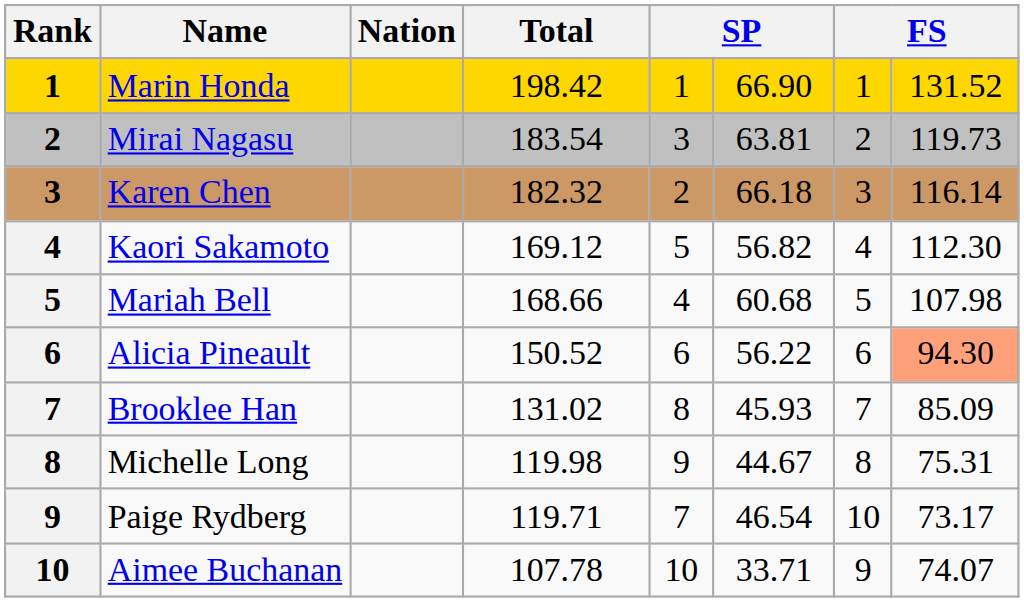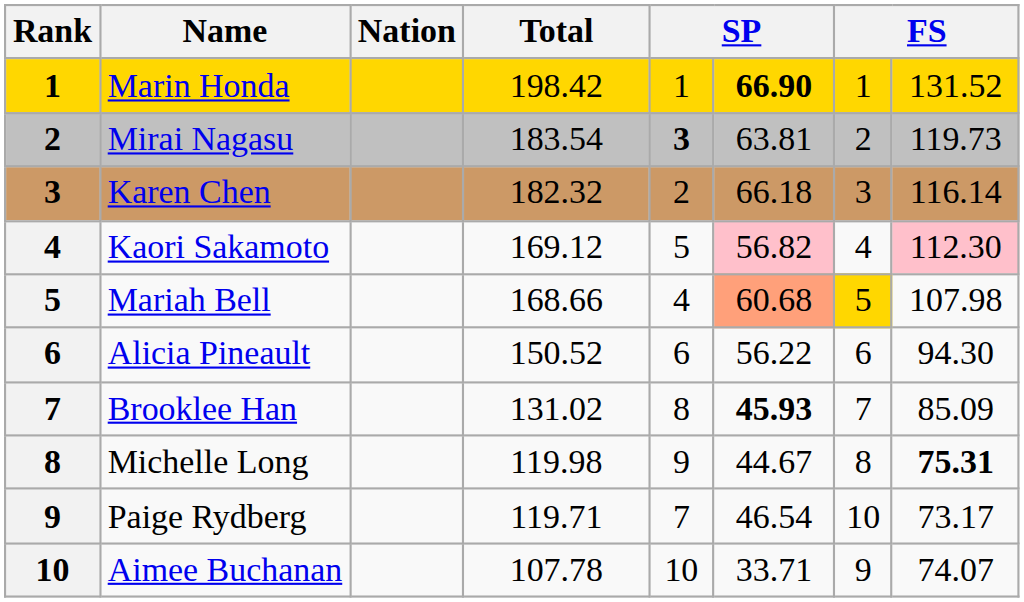(774, 85) normal -> (774, 85) bold
(681, 138) normal -> (681, 138) bold
(774, 246) no background -> (774, 246) pink background
(956, 246) no background -> (956, 246) pink background
(774, 300) no background -> (774, 300) lightsalmon background
(863, 300) no background -> (863, 300) gold background
(956, 354) lightsalmon background -> (956, 354) no background
(774, 407) normal -> (774, 407) bold
(956, 461) normal -> (956, 461) bold
